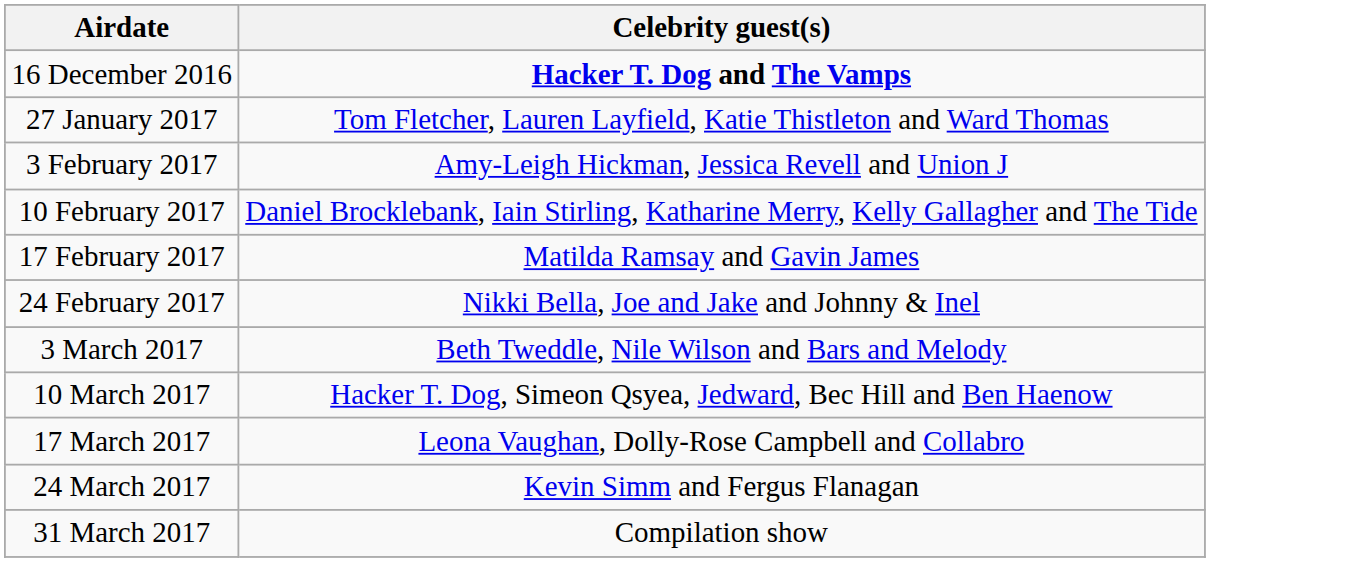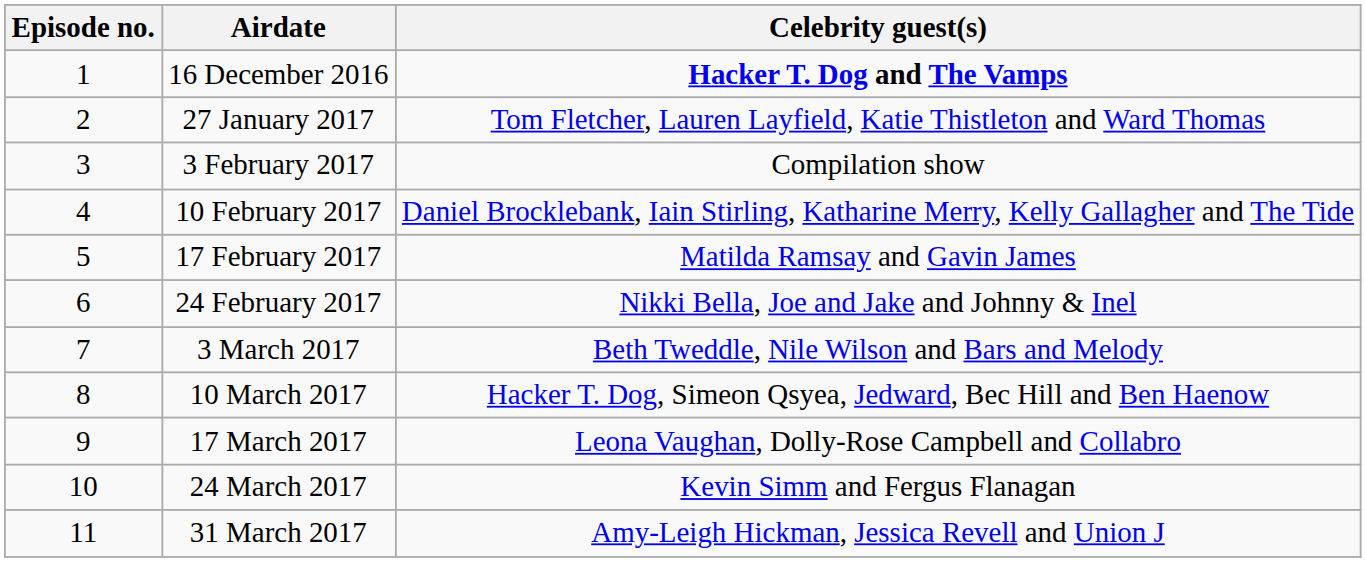+ column: (83, 27)
(721, 165) Amy-Leigh Hickman, Jessica Revell and Union J -> (878, 165) Compilation show
(721, 532) Compilation show -> (878, 532) Amy-Leigh Hickman, Jessica Revell and Union J
